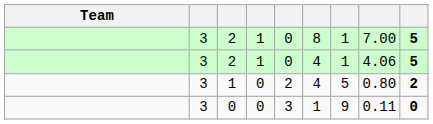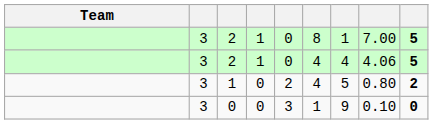(345, 62) 1 -> (345, 62) 4
(379, 108) 0.11 -> (379, 108) 0.10
